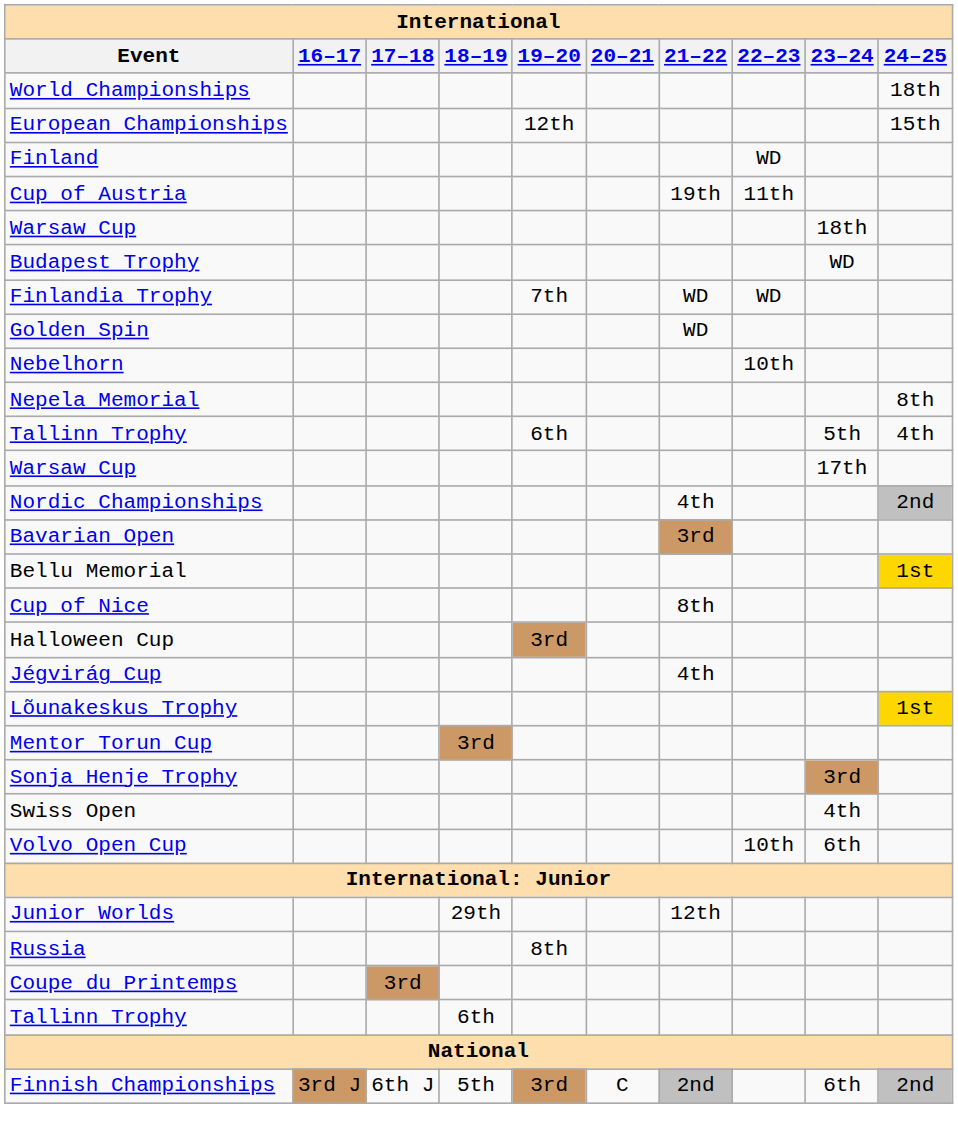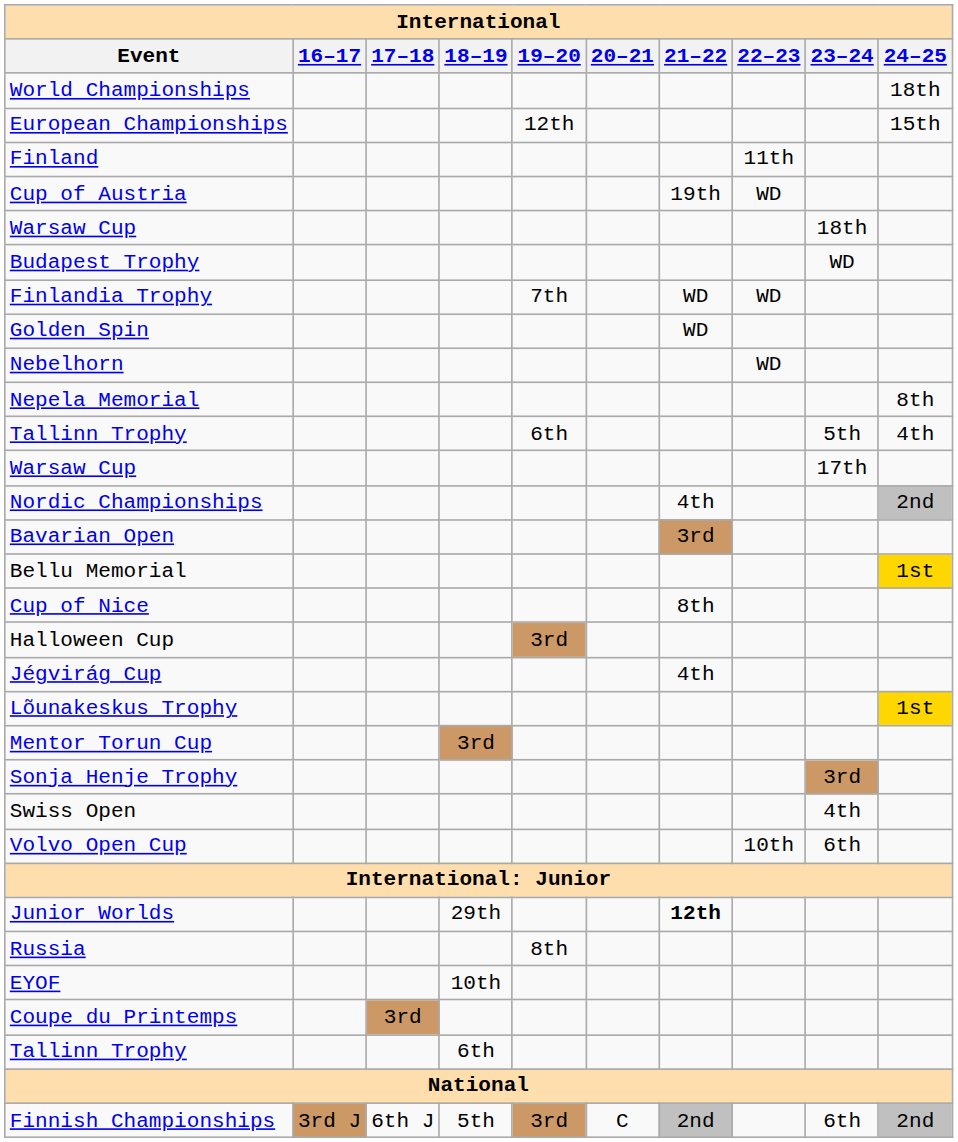(769, 159) WD -> (769, 159) 11th
(769, 194) 11th -> (769, 194) WD
(769, 365) 10th -> (769, 365) WD
(696, 914) normal -> (696, 914) bold
+ row: (35, 983)
